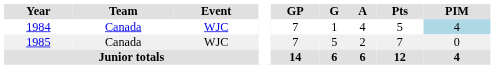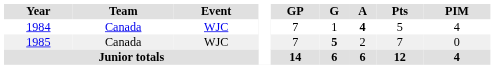(363, 26) normal -> (363, 26) bold
(457, 26) lightblue background -> (457, 26) no background
(334, 42) normal -> (334, 42) bold
